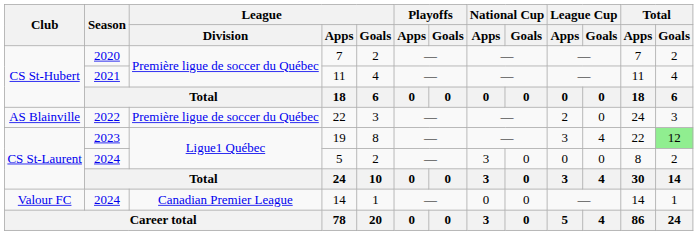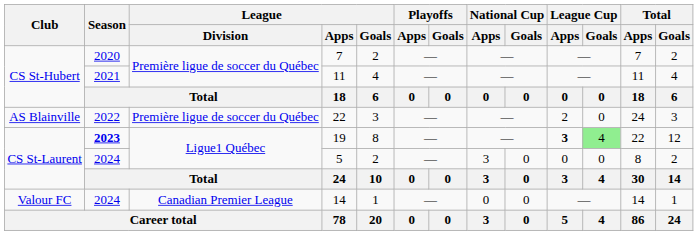(107, 138) normal -> (107, 138) bold
(565, 138) normal -> (565, 138) bold
(601, 138) no background -> (601, 138) lightgreen background
(674, 138) lightgreen background -> (674, 138) no background
